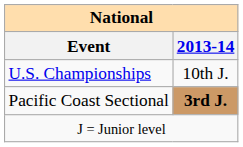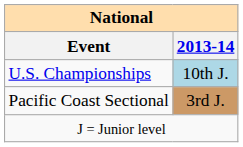(206, 73) no background -> (206, 73) lightblue background
(206, 100) bold -> (206, 100) normal
